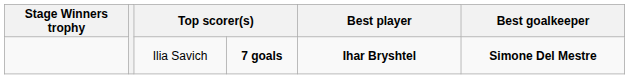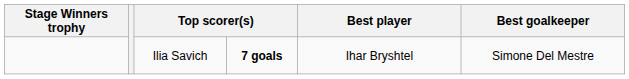(379, 56) bold -> (379, 56) normal
(543, 56) bold -> (543, 56) normal
